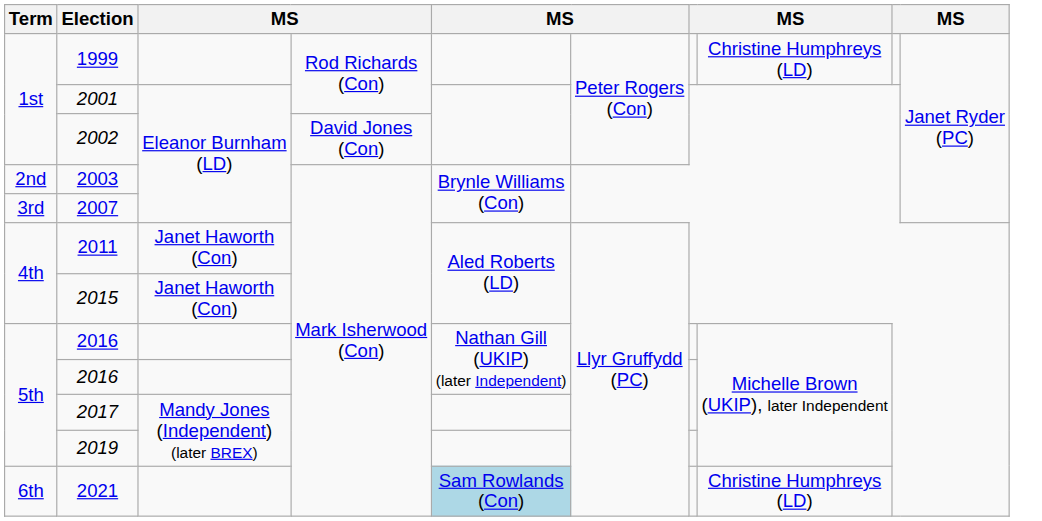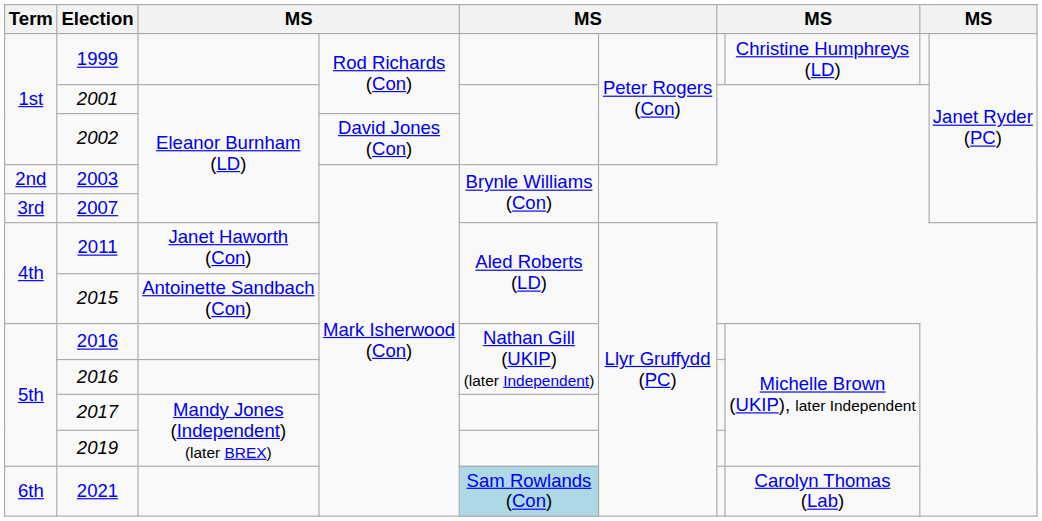(214, 298) Janet Haworth (Con) -> (228, 298) Antoinette Sandbach (Con)
(795, 491) Christine Humphreys (LD) -> (823, 491) Carolyn Thomas (Lab)
